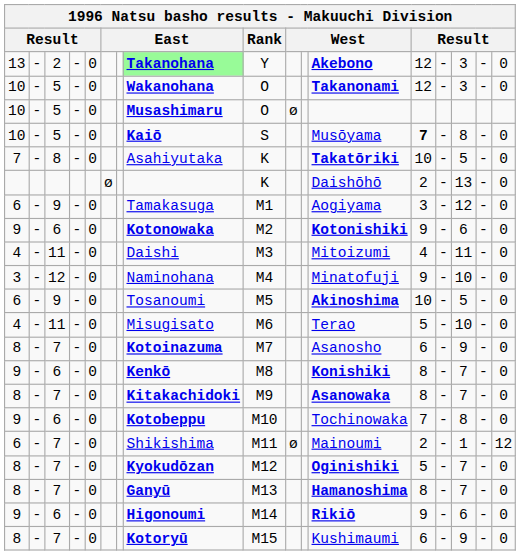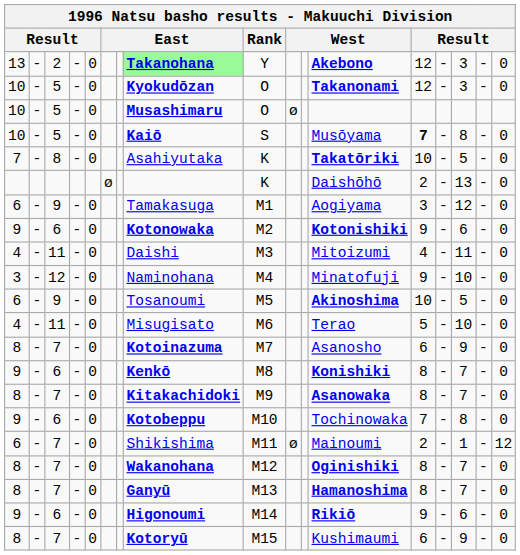(170, 88) Wakanohana -> (170, 88) Kyokudōzan
(170, 467) Kyokudōzan -> (170, 467) Wakanohana
(423, 467) 5 -> (423, 467) 8
